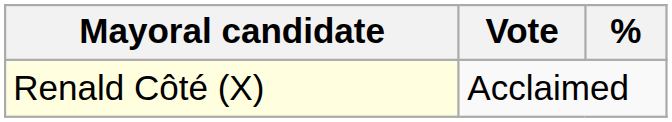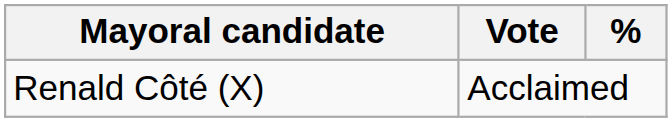(139, 87) lightyellow background -> (139, 87) no background
